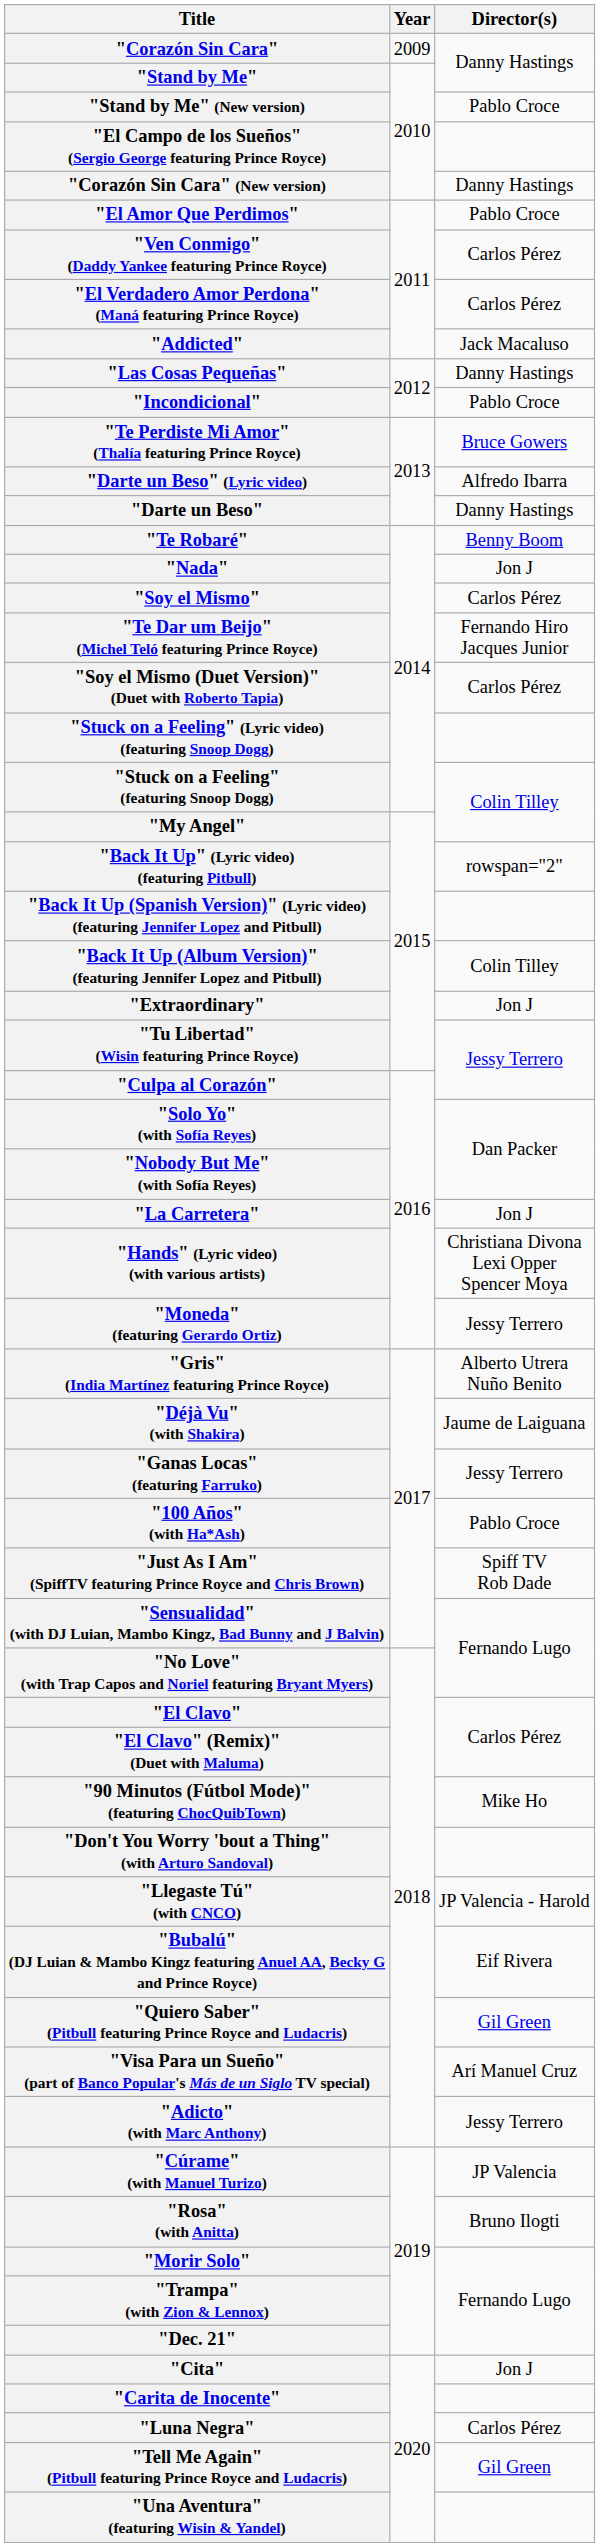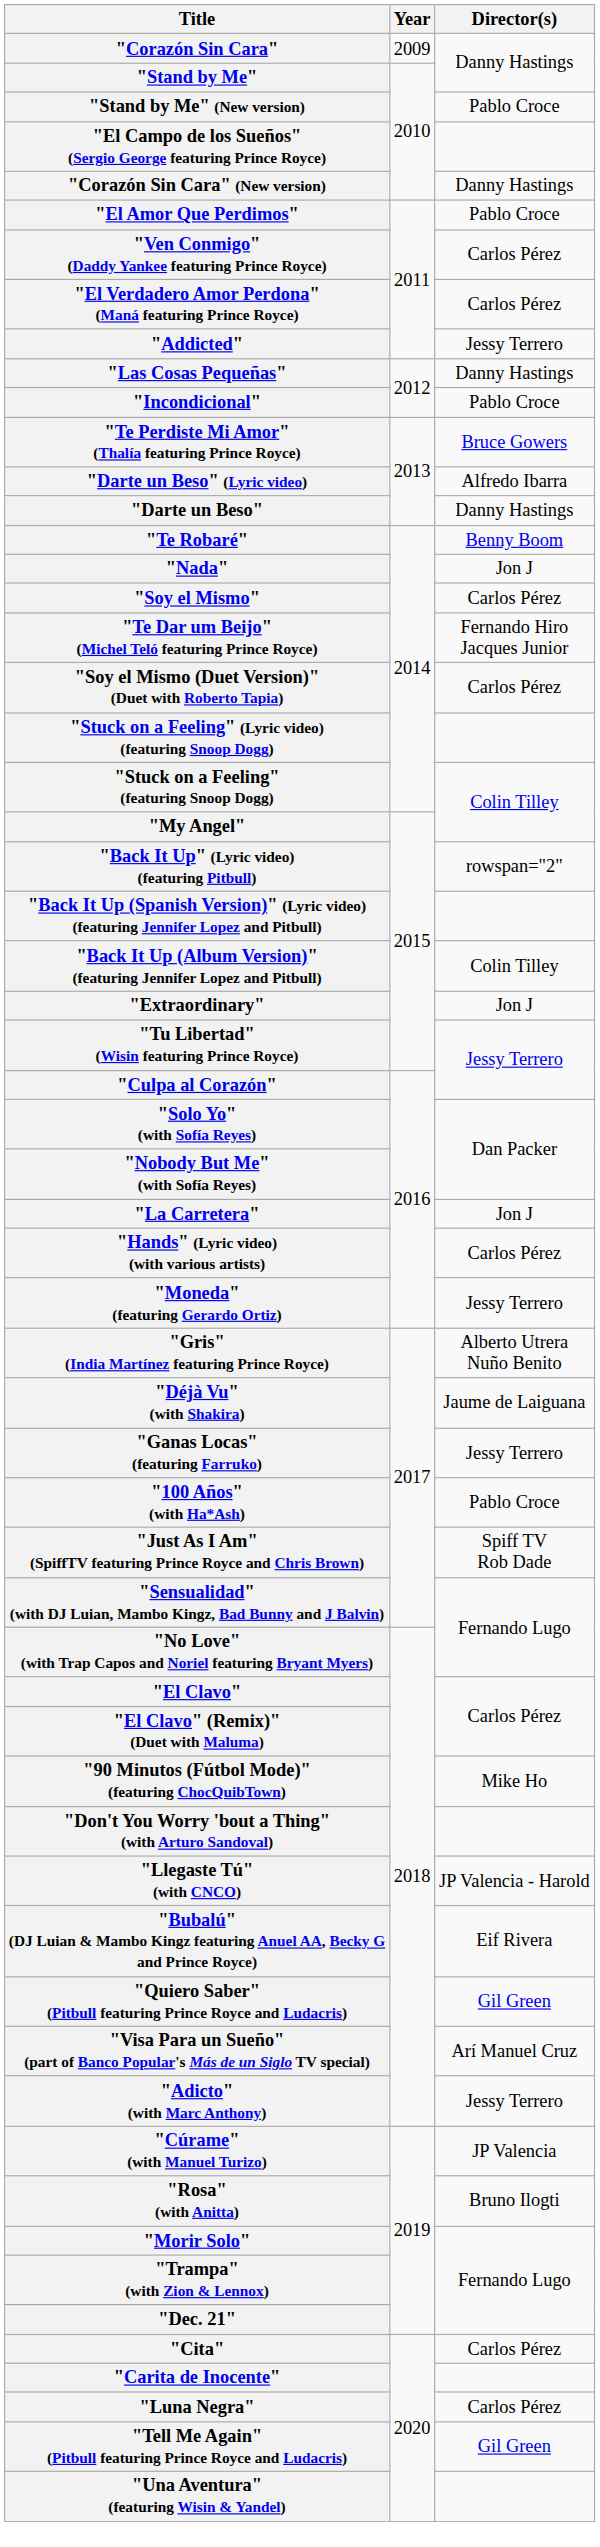(514, 343) Jack Macaluso -> (514, 343) Jessy Terrero
(514, 1263) Christiana Divona Lexi Opper Spencer Moya -> (514, 1253) Carlos Pérez
(514, 2369) Jon J -> (514, 2348) Carlos Pérez
